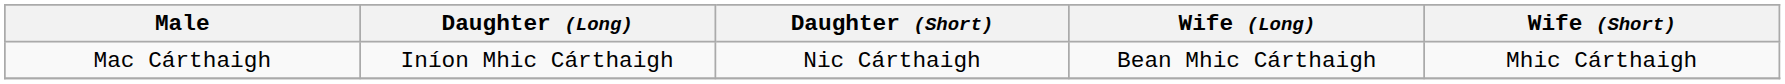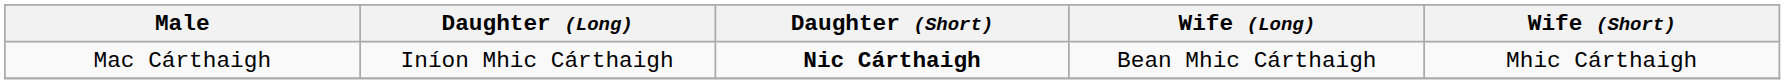(892, 60) normal -> (892, 60) bold
